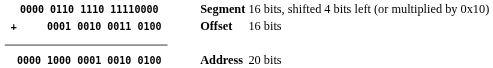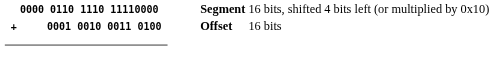- row: (86, 60)
